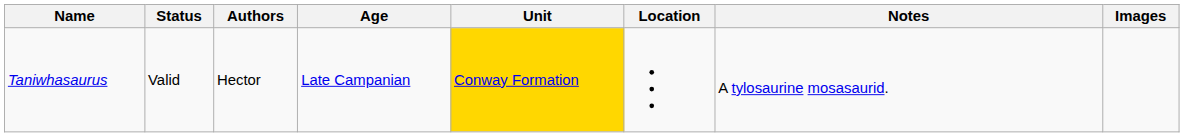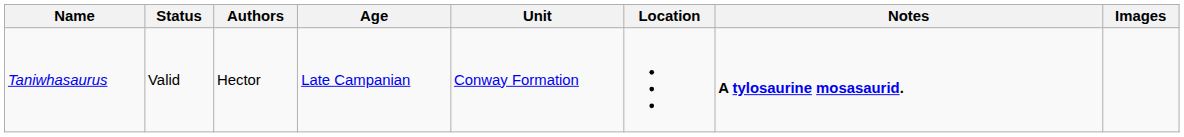(516, 79) gold background -> (516, 79) no background
(803, 88) normal -> (811, 88) bold
